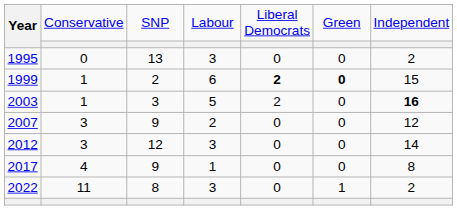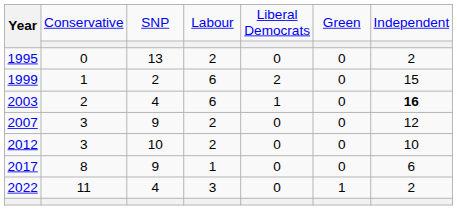(212, 58) 3 -> (212, 58) 2
(277, 79) bold -> (277, 79) normal
(342, 79) bold -> (342, 79) normal
(84, 101) 1 -> (84, 101) 2
(155, 101) 3 -> (155, 101) 4
(212, 101) 5 -> (212, 101) 6
(277, 101) 2 -> (277, 101) 1
(155, 144) 12 -> (155, 144) 10
(212, 144) 3 -> (212, 144) 2
(411, 144) 14 -> (411, 144) 10
(84, 166) 4 -> (84, 166) 8
(411, 166) 8 -> (411, 166) 6
(155, 187) 8 -> (155, 187) 4
